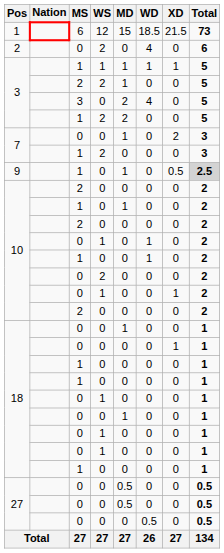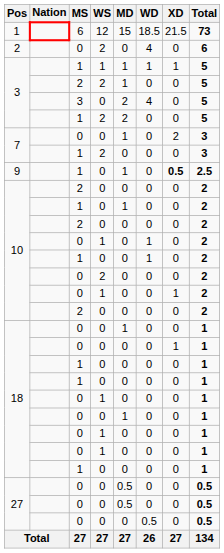(176, 171) normal -> (176, 171) bold
(204, 171) lightgrey background -> (204, 171) no background
